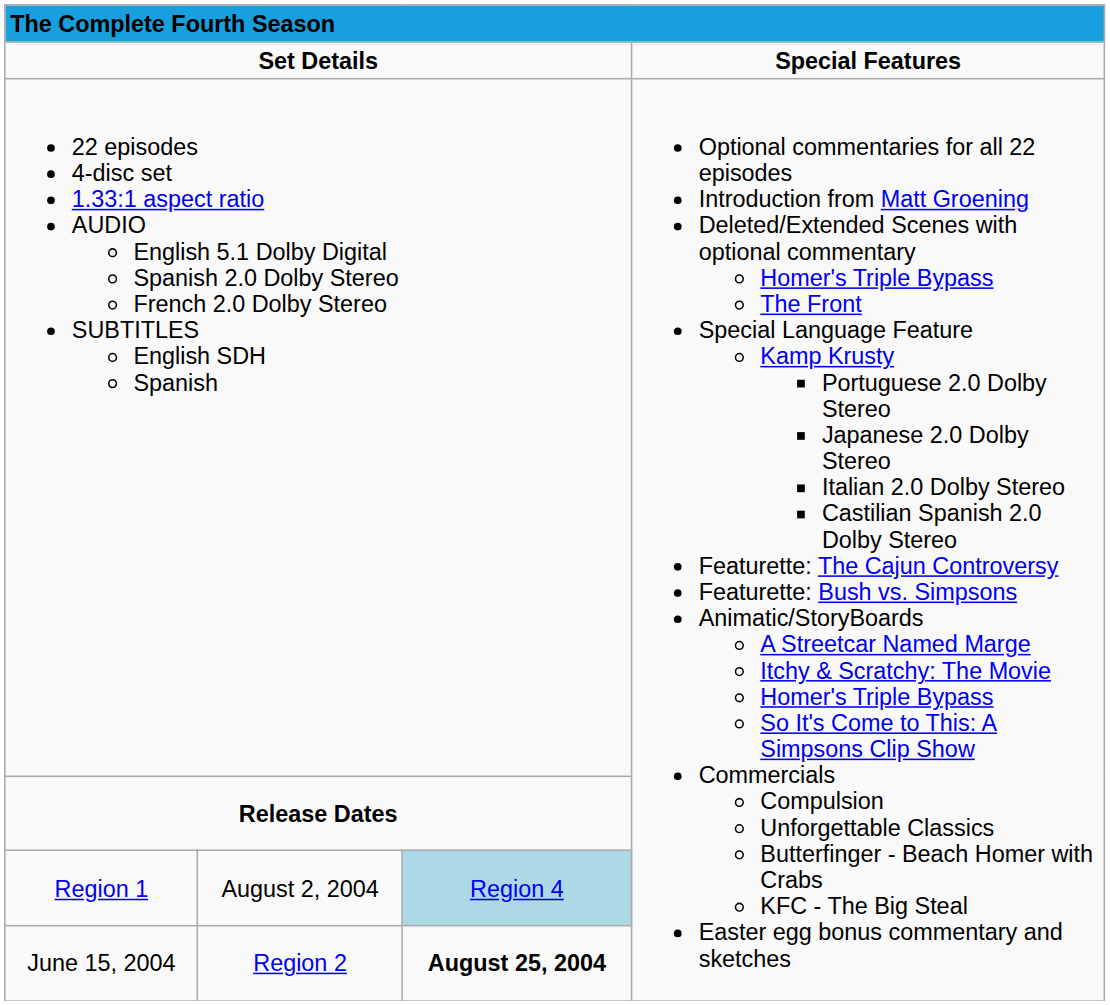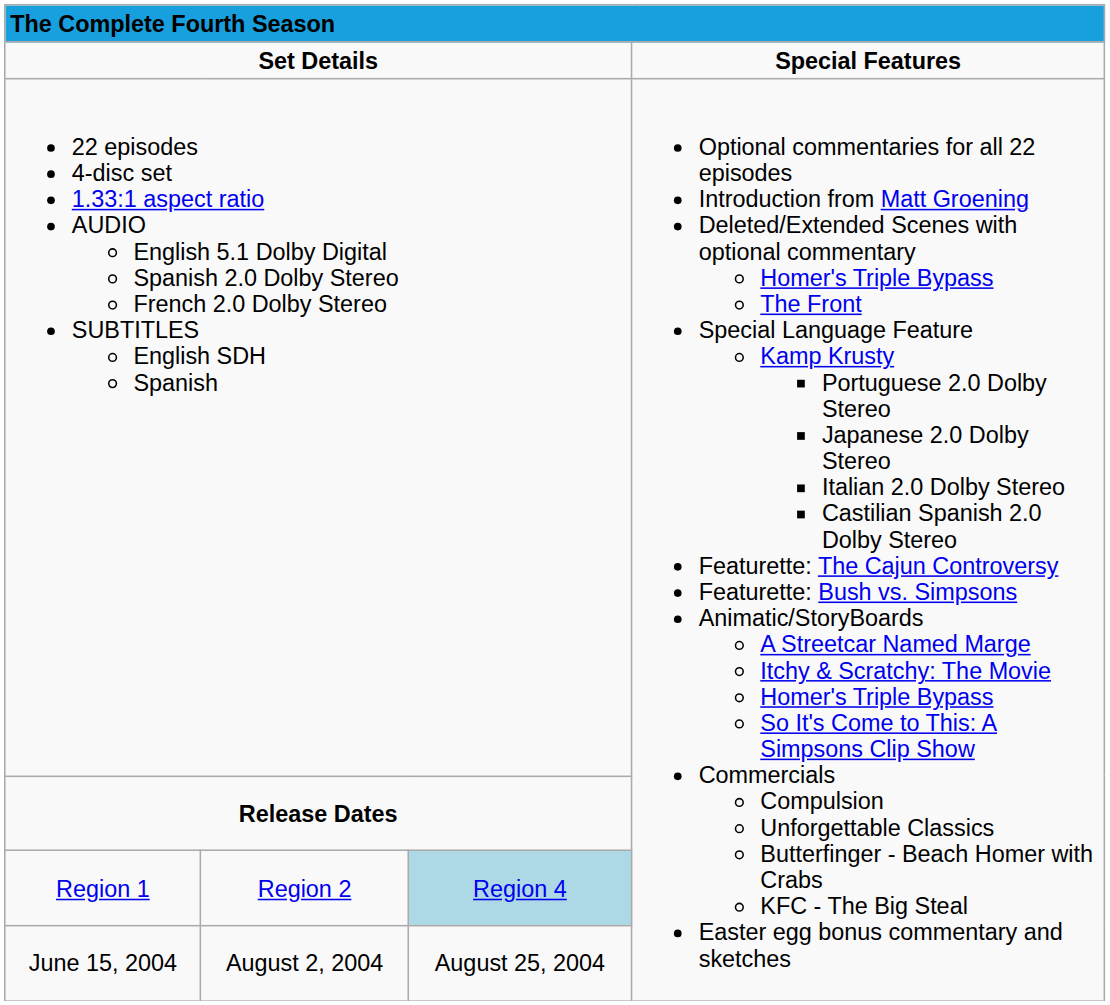(300, 888) August 2, 2004 -> (305, 888) Region 2
(300, 963) Region 2 -> (305, 963) August 2, 2004
(517, 963) bold -> (520, 963) normal
